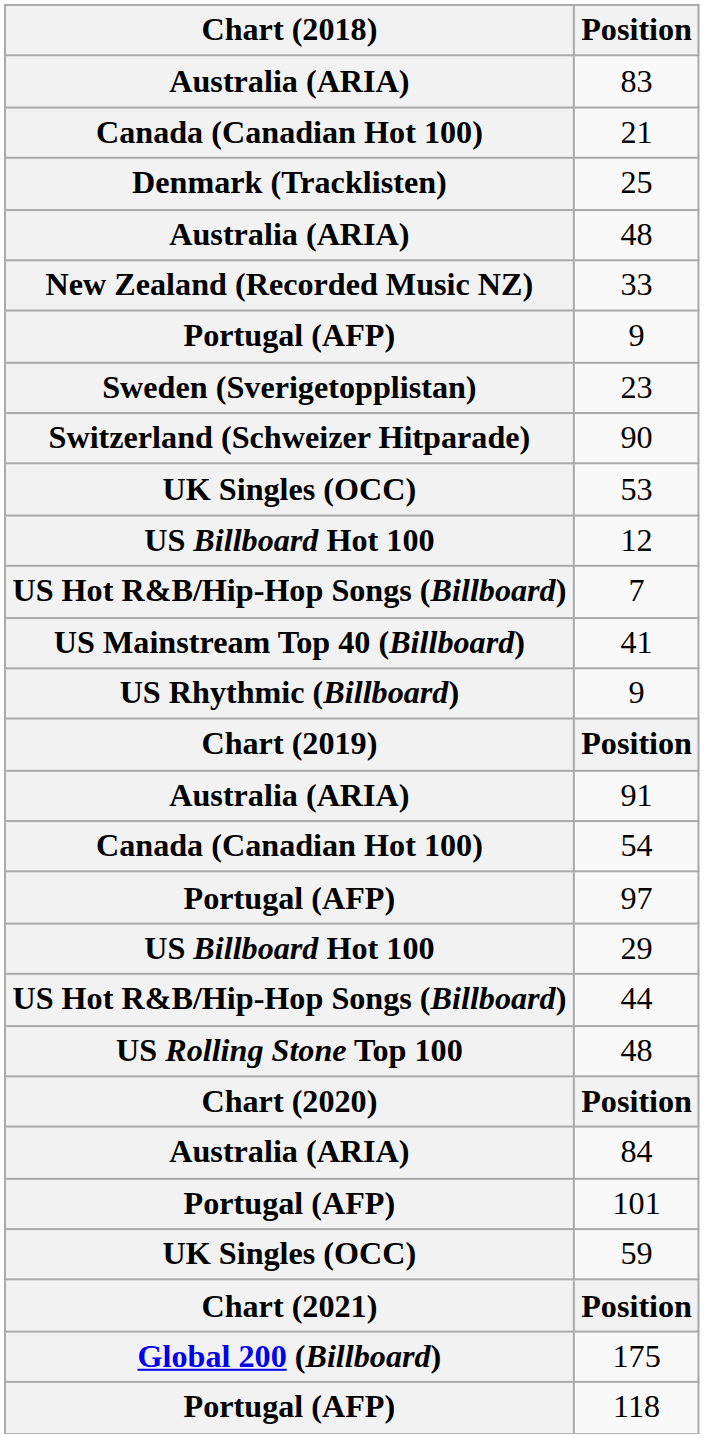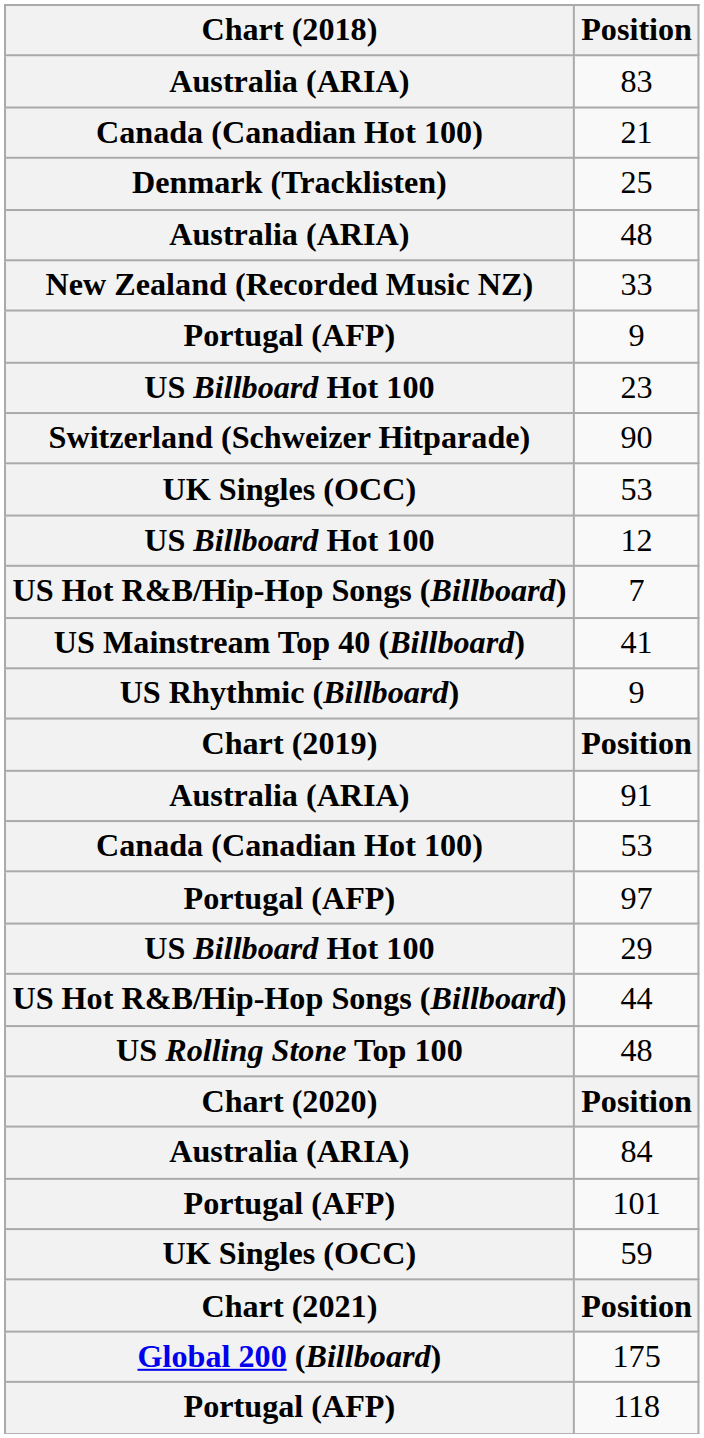(289, 387) Sweden (Sverigetopplistan) -> (289, 387) US Billboard Hot 100
(637, 846) 54 -> (637, 846) 53
